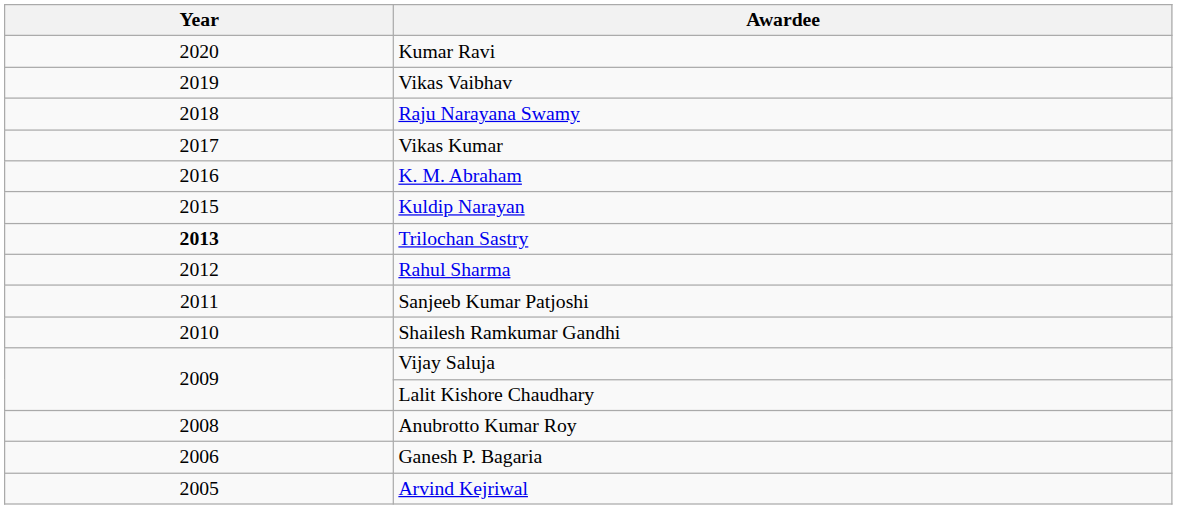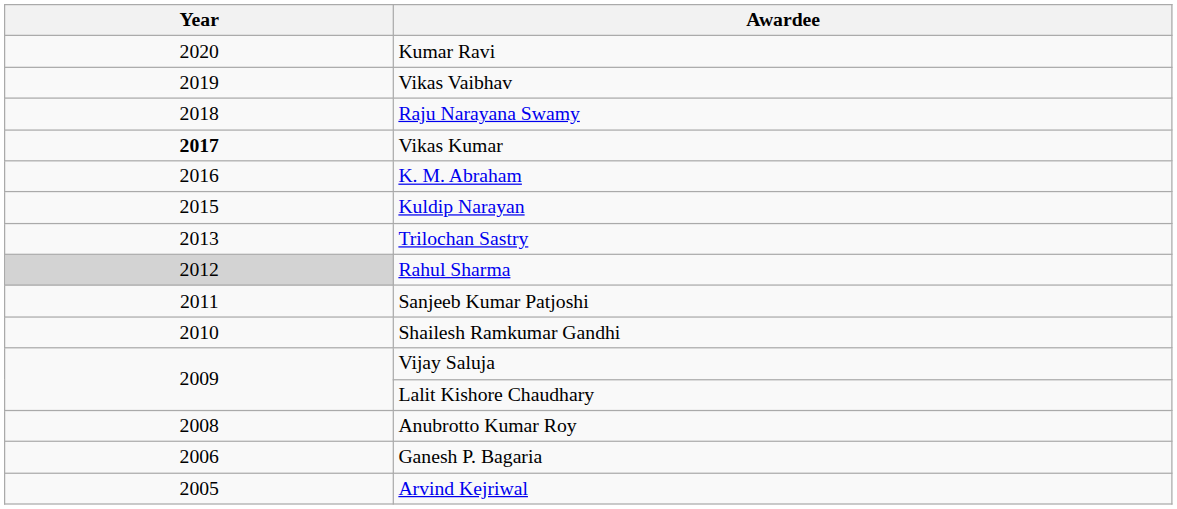(199, 144) normal -> (199, 144) bold
(199, 238) bold -> (199, 238) normal
(199, 269) no background -> (199, 269) lightgrey background
